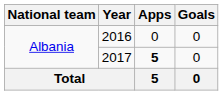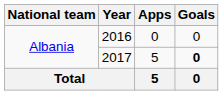(155, 57) bold -> (155, 57) normal
(196, 57) normal -> (196, 57) bold
